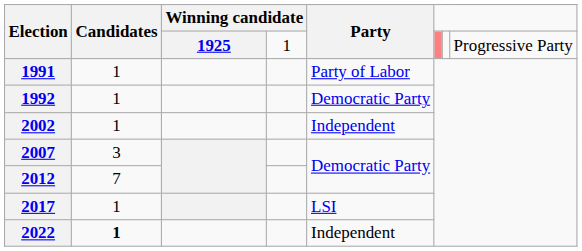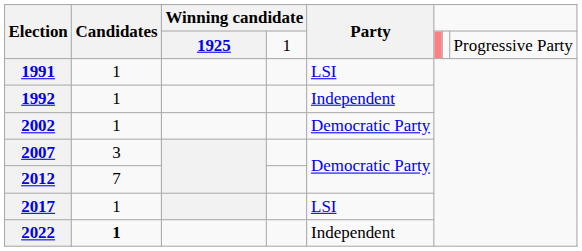(360, 71) Party of Labor -> (324, 71) LSI
(371, 98) Democratic Party -> (353, 98) Independent
(353, 125) Independent -> (371, 125) Democratic Party
